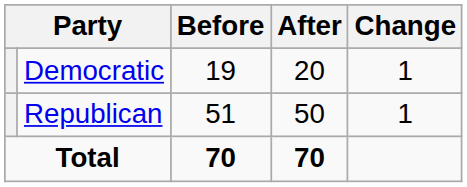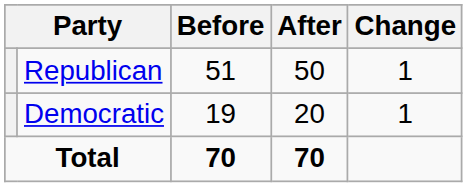rows swapped: (93, 114) <-> (94, 70)
